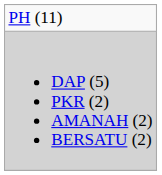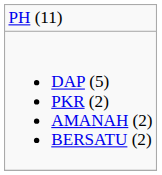(81, 111) lightgrey background -> (81, 111) no background
